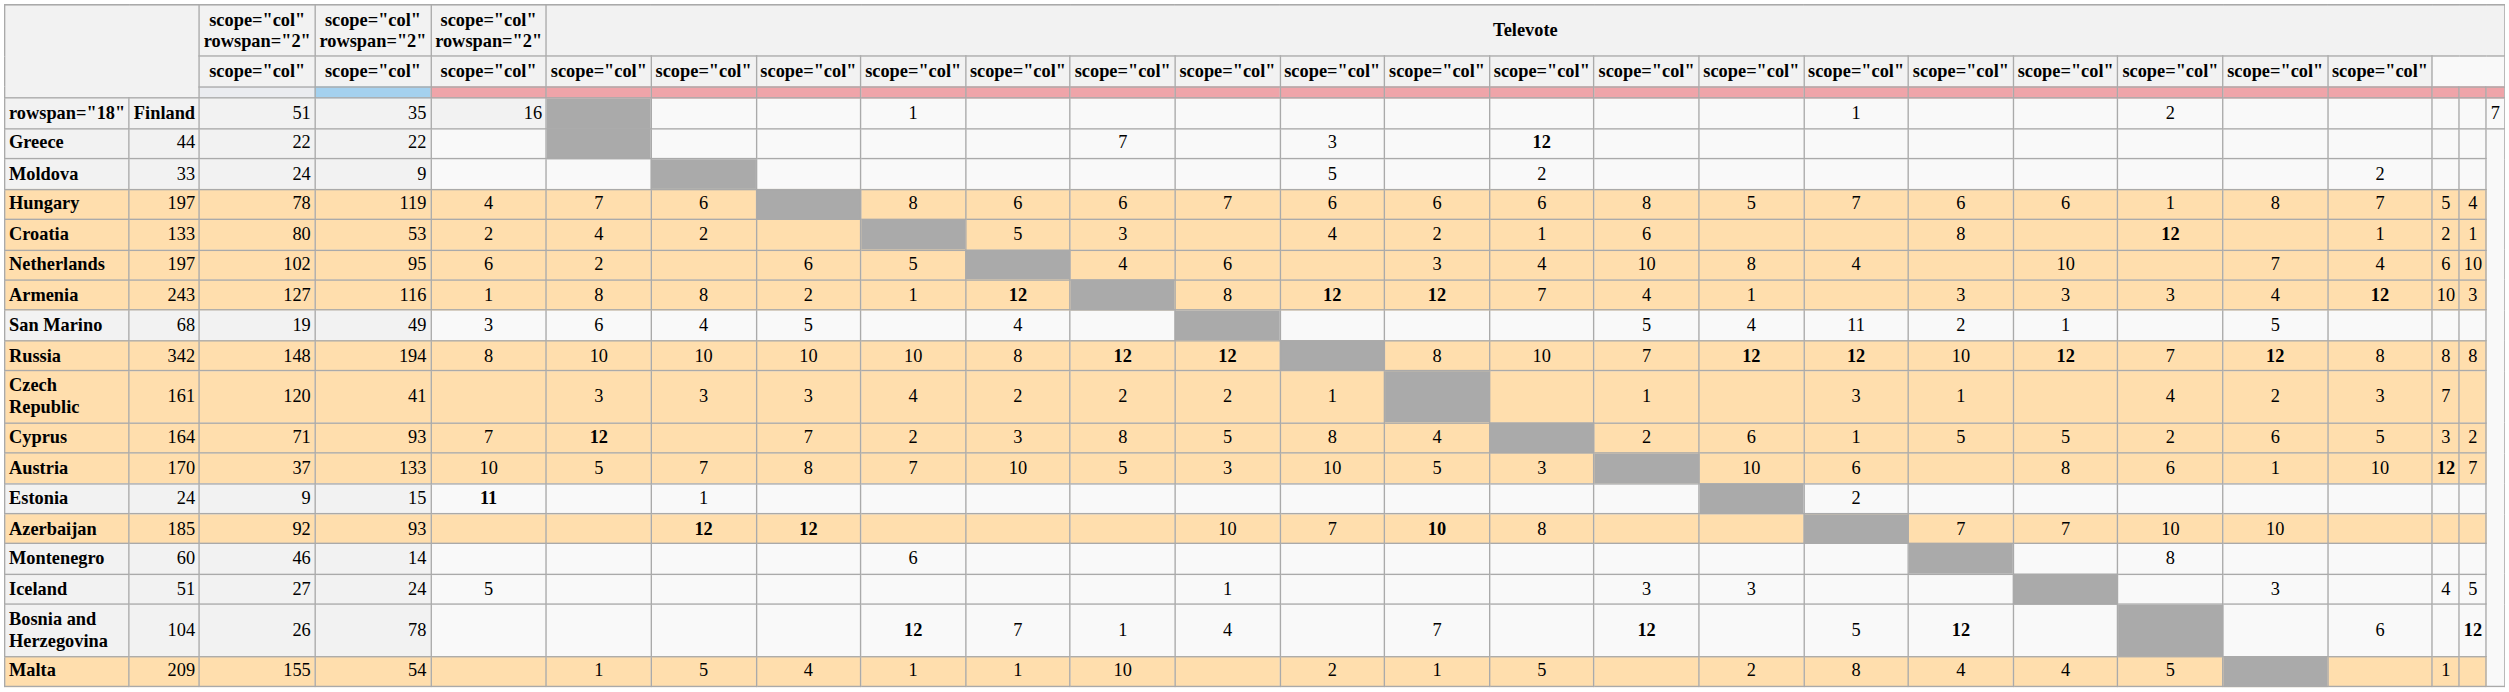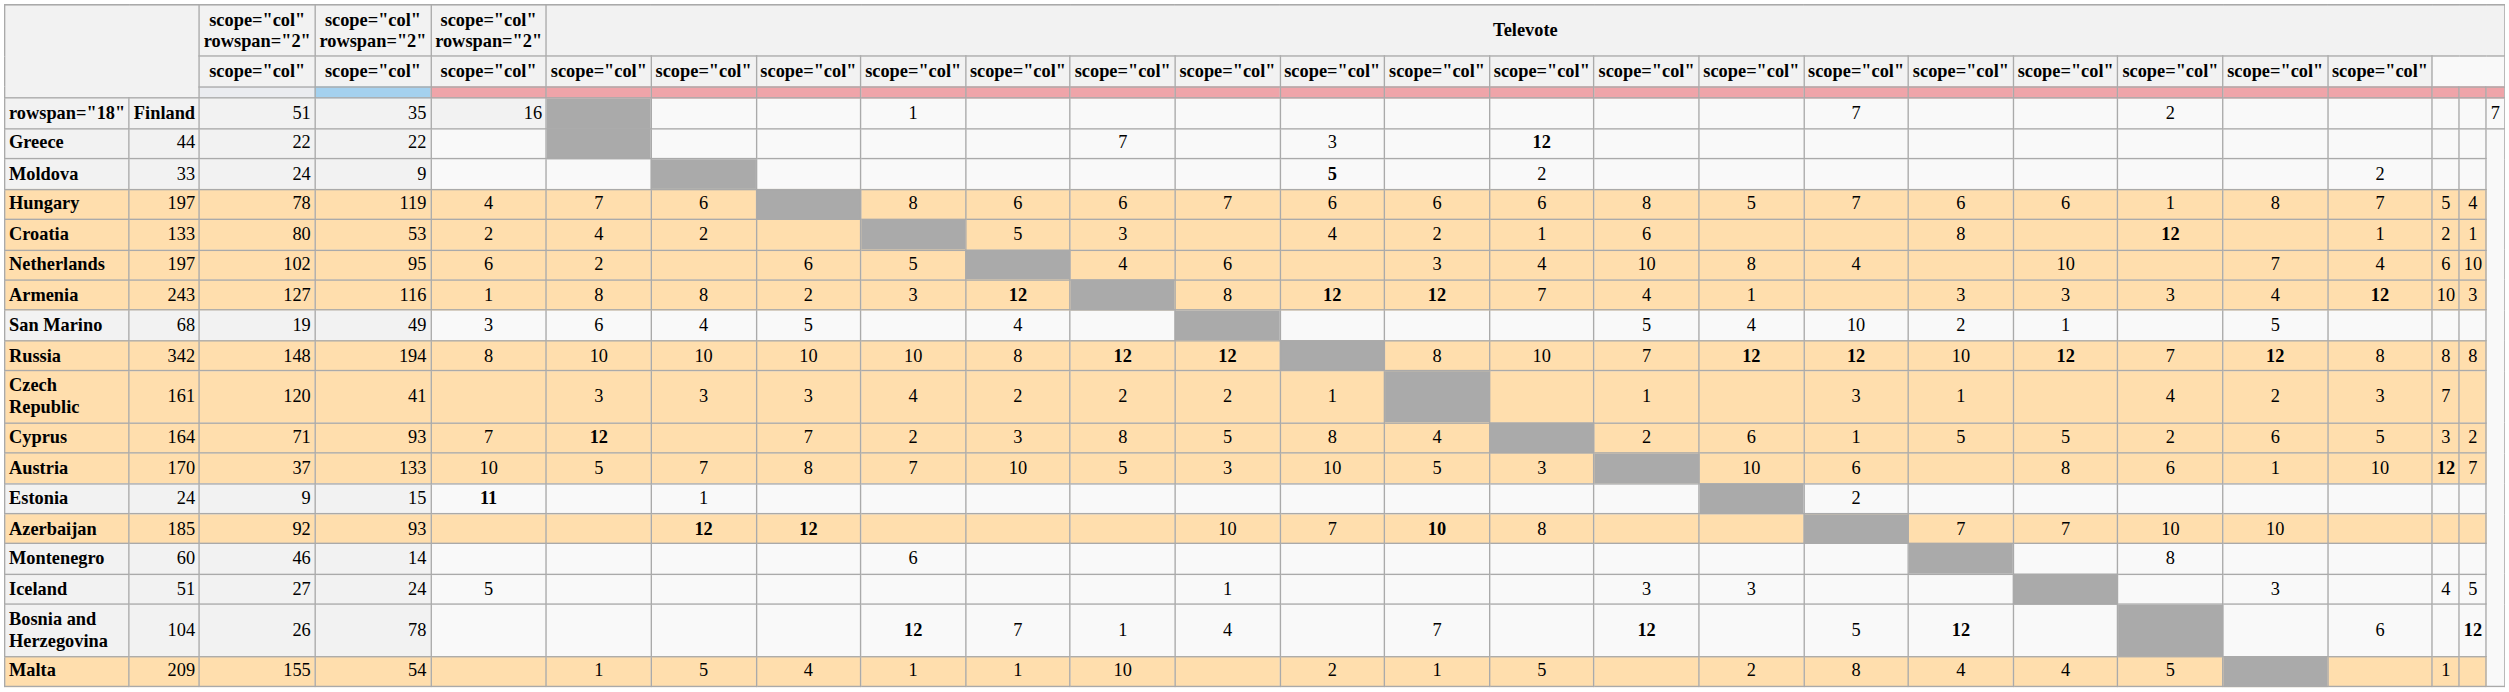(1856, 112) 1 -> (1856, 112) 7
(1332, 173) normal -> (1332, 173) bold
(913, 294) 1 -> (913, 294) 3
(1856, 324) 11 -> (1856, 324) 10
